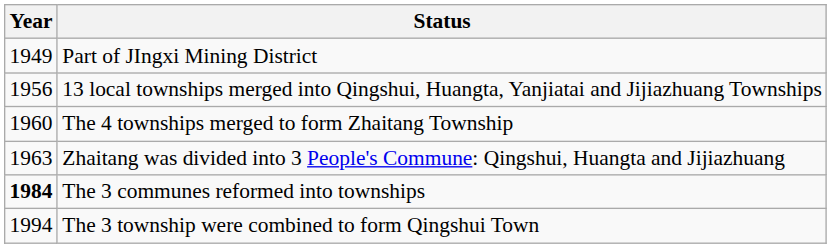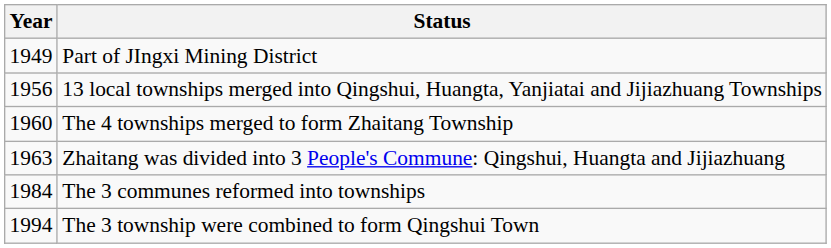(31, 191) bold -> (31, 191) normal
